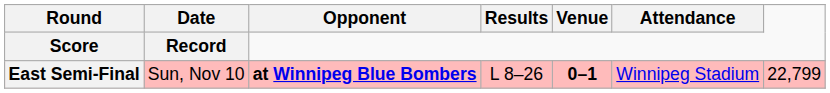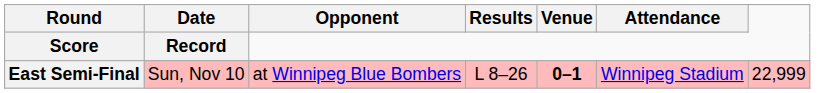(365, 74) bold -> (357, 74) normal
(794, 74) 22,799 -> (779, 74) 22,999
